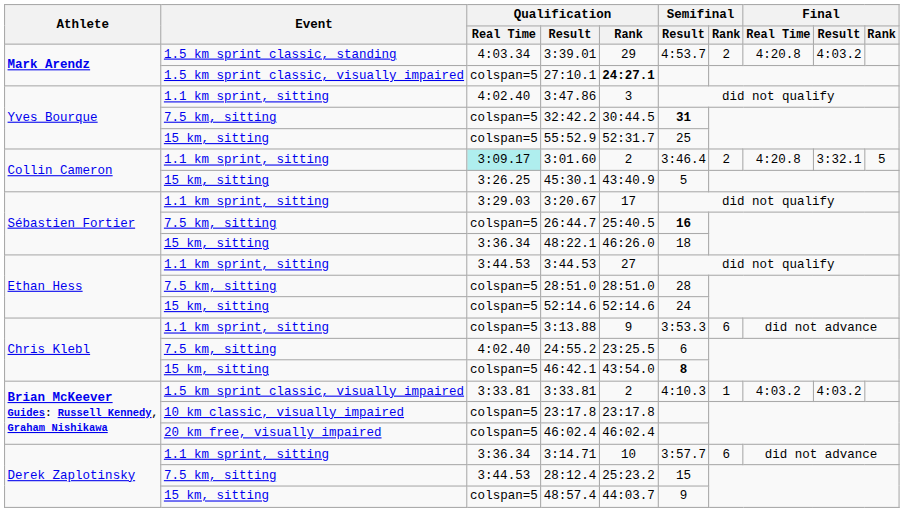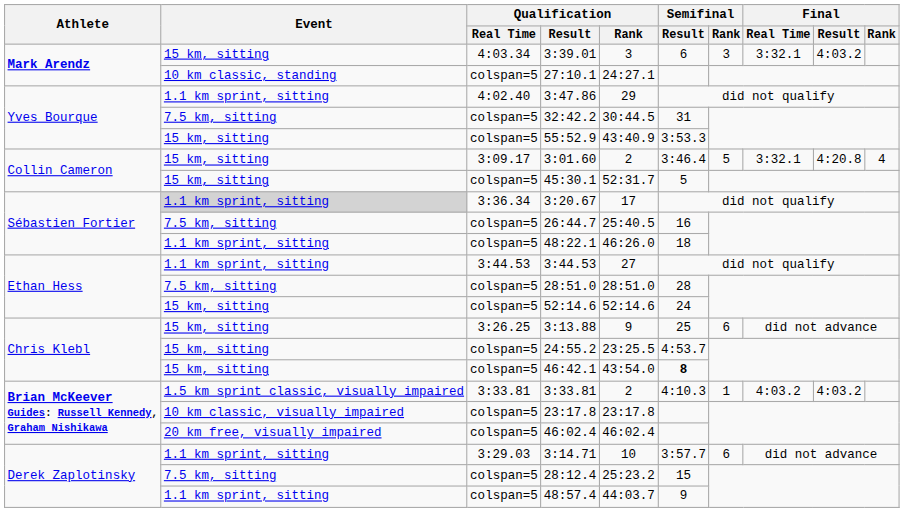(280, 54) 1.5 km sprint classic, standing -> (216, 54) 15 km, sitting
(629, 54) 29 -> (629, 54) 3
(683, 54) 4:53.7 -> (683, 54) 6
(726, 54) 2 -> (726, 54) 3
(778, 54) 4:20.8 -> (778, 54) 3:32.1
(314, 75) 1.5 km sprint classic, visually impaired -> (250, 75) 10 km classic, standing
(629, 75) bold -> (629, 75) normal
(629, 96) 3 -> (629, 96) 29
(683, 118) bold -> (683, 118) normal
(629, 139) 52:31.7 -> (629, 139) 43:40.9
(683, 139) 25 -> (683, 139) 3:53.3
(246, 160) 1.1 km sprint, sitting -> (216, 160) 15 km, sitting
(504, 160) paleturquoise background -> (504, 160) no background
(726, 160) 2 -> (726, 160) 5
(778, 160) 4:20.8 -> (778, 160) 3:32.1
(839, 160) 3:32.1 -> (839, 160) 4:20.8
(882, 160) 5 -> (882, 160) 4
(504, 181) 3:26.25 -> (504, 181) colspan=5
(629, 181) 43:40.9 -> (629, 181) 52:31.7
(246, 202) no background -> (246, 202) lightgrey background
(504, 202) 3:29.03 -> (504, 202) 3:36.34
(683, 223) bold -> (683, 223) normal
(216, 244) 15 km, sitting -> (246, 244) 1.1 km sprint, sitting
(504, 244) 3:36.34 -> (504, 244) colspan=5
(246, 328) 1.1 km sprint, sitting -> (216, 328) 15 km, sitting
(504, 328) colspan=5 -> (504, 328) 3:26.25
(683, 328) 3:53.3 -> (683, 328) 25
(220, 349) 7.5 km, sitting -> (216, 349) 15 km, sitting
(504, 349) 4:02.40 -> (504, 349) colspan=5
(683, 349) 6 -> (683, 349) 4:53.7
(504, 454) 3:36.34 -> (504, 454) 3:29.03
(504, 475) 3:44.53 -> (504, 475) colspan=5
(216, 496) 15 km, sitting -> (246, 496) 1.1 km sprint, sitting
